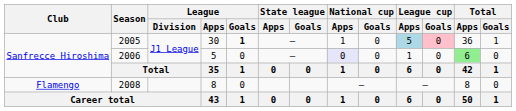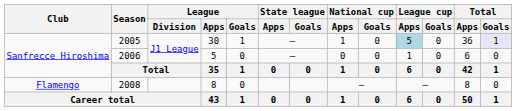(242, 41) bold -> (242, 41) normal
(438, 41) pink background -> (438, 41) no background
(496, 41) no background -> (496, 41) lavender background
(343, 56) lavender background -> (343, 56) no background
(467, 56) lightgreen background -> (467, 56) no background
